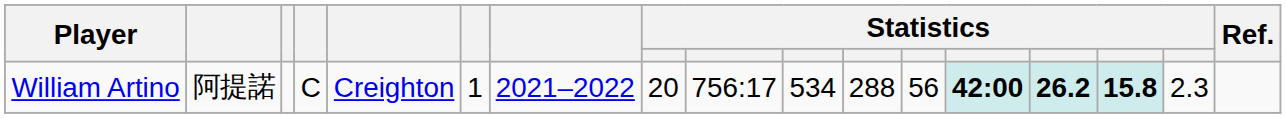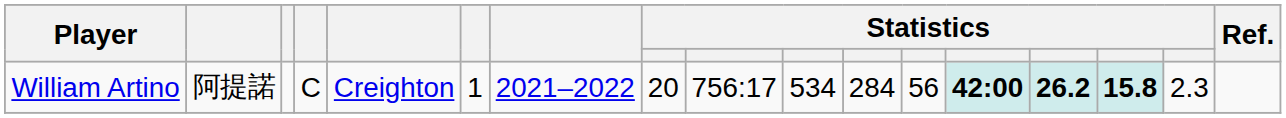(872, 88) 288 -> (872, 88) 284
